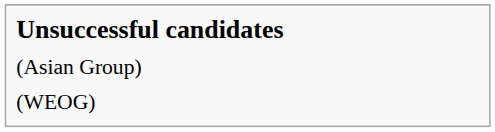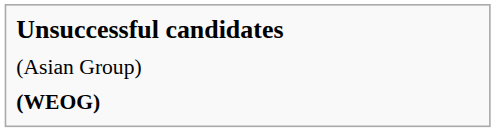(56, 102) normal -> (58, 101) bold
